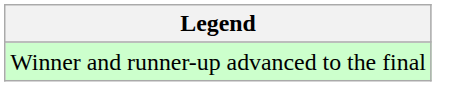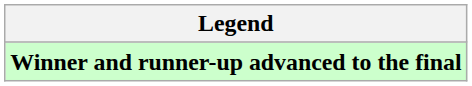(218, 61) normal -> (236, 61) bold
